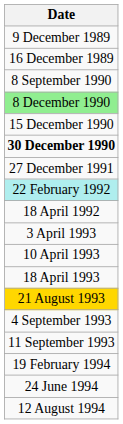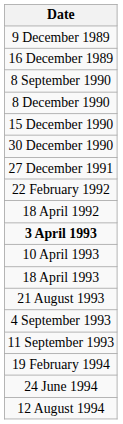(61, 102) lightgreen background -> (61, 102) no background
(61, 146) bold -> (61, 146) normal
(61, 189) paleturquoise background -> (61, 189) no background
(61, 233) normal -> (61, 233) bold
(61, 299) gold background -> (61, 299) no background
